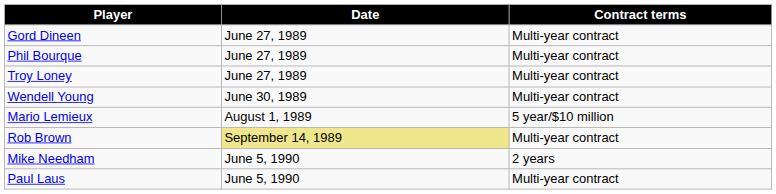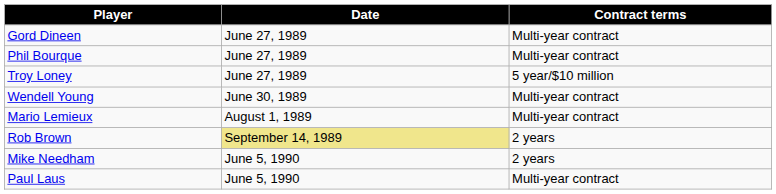(565, 76) Multi-year contract -> (563, 76) 5 year/$10 million
(563, 117) 5 year/$10 million -> (565, 117) Multi-year contract
(565, 138) Multi-year contract -> (533, 138) 2 years
